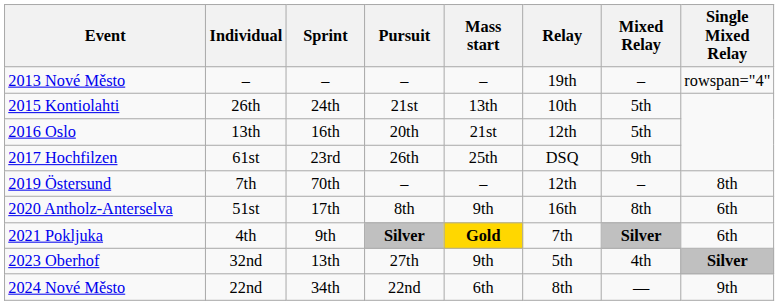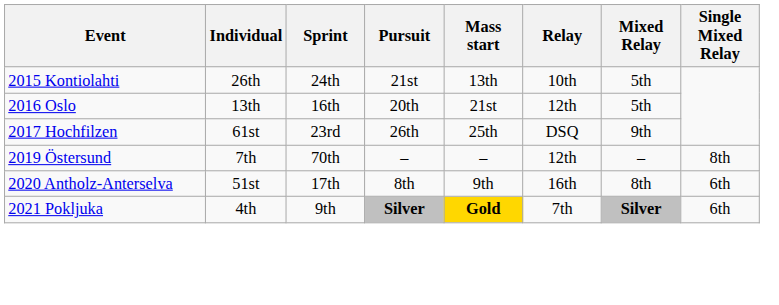- row: (67, 80)
- row: (54, 261)
- row: (67, 287)
